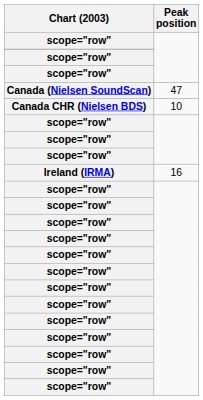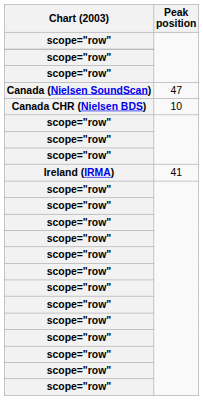(176, 172) 16 -> (176, 172) 41
